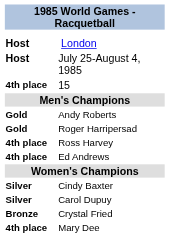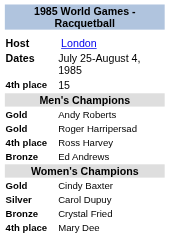(17, 58) Host -> (20, 58) Dates
(26, 157) 4th place -> (22, 157) Bronze
(19, 185) Silver -> (16, 185) Gold
